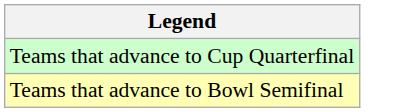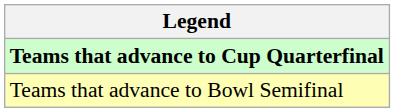(182, 55) normal -> (197, 55) bold
